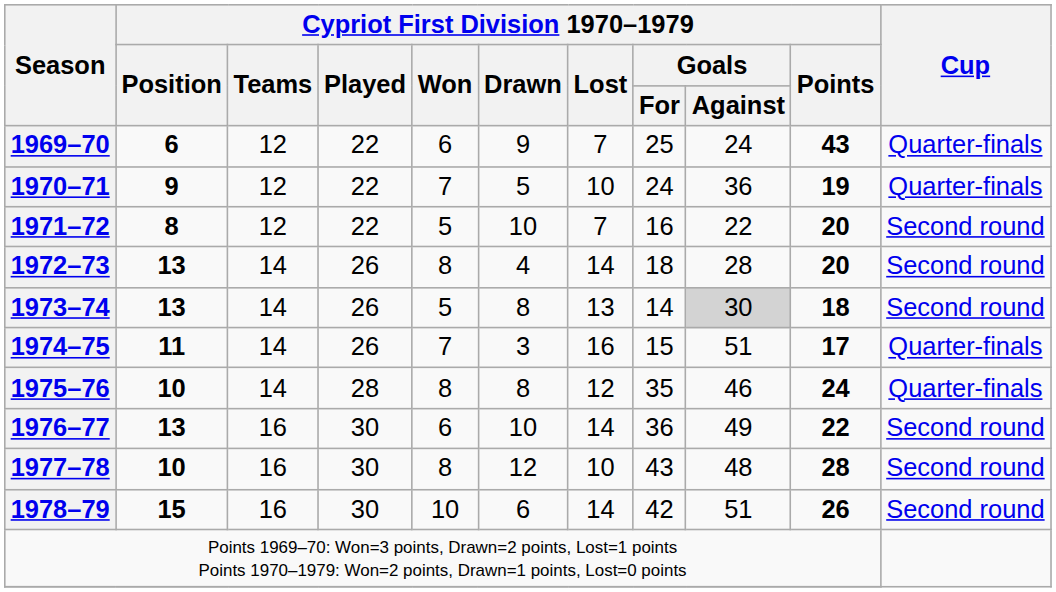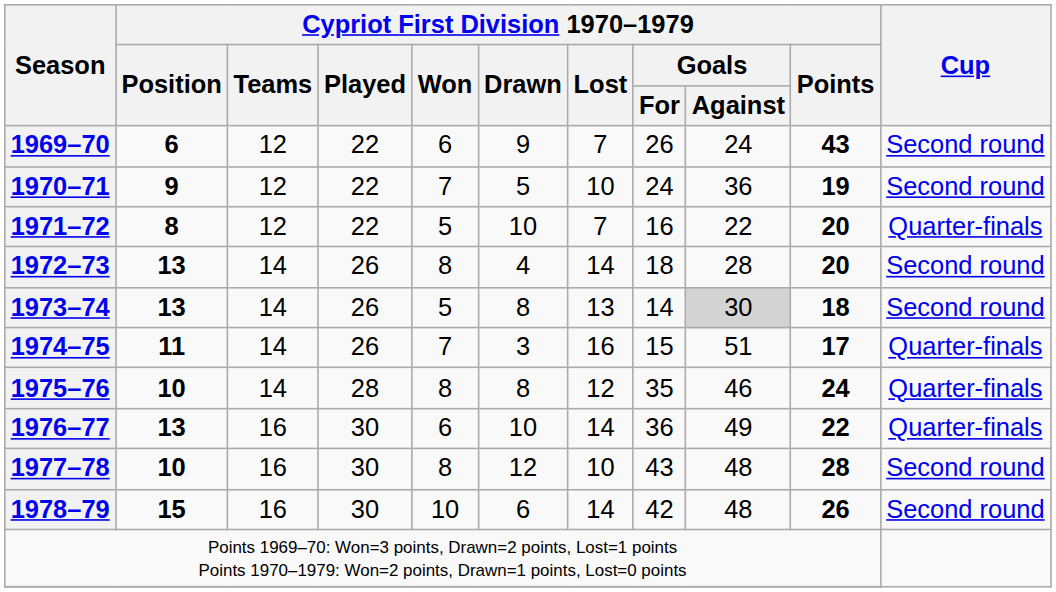(659, 145) 25 -> (659, 145) 26
(965, 145) Quarter-finals -> (965, 145) Second round
(965, 186) Quarter-finals -> (965, 186) Second round
(965, 226) Second round -> (965, 226) Quarter-finals
(965, 428) Second round -> (965, 428) Quarter-finals
(738, 508) 51 -> (738, 508) 48
